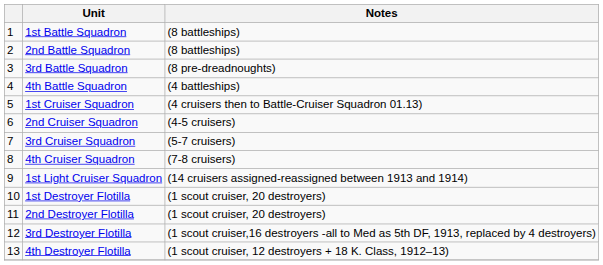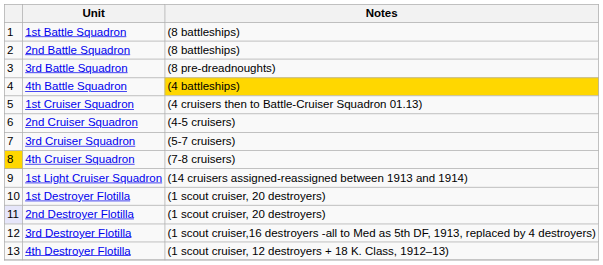(204, 86) no background -> (204, 86) gold background
(10, 159) no background -> (10, 159) gold background
(13, 214) no background -> (13, 214) lavender background
